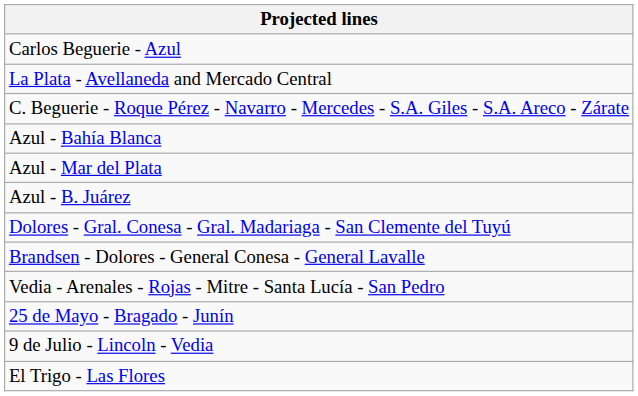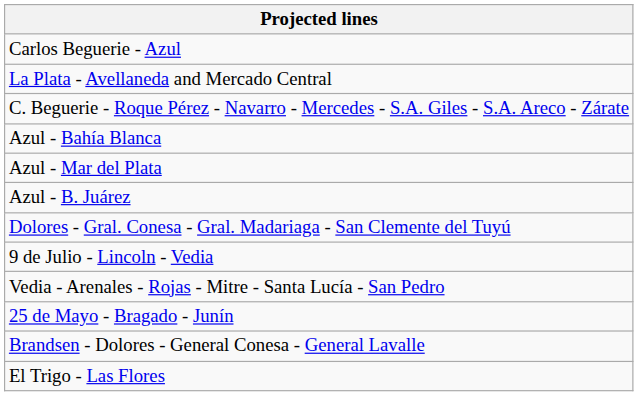(217, 256) Brandsen - Dolores - General Conesa - General Lavalle -> (111, 256) 9 de Julio - Lincoln - Vedia
(111, 345) 9 de Julio - Lincoln - Vedia -> (217, 345) Brandsen - Dolores - General Conesa - General Lavalle
